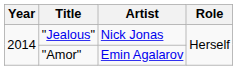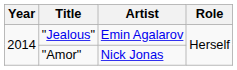(132, 34) Nick Jonas -> (142, 34) Emin Agalarov
(142, 55) Emin Agalarov -> (132, 55) Nick Jonas
